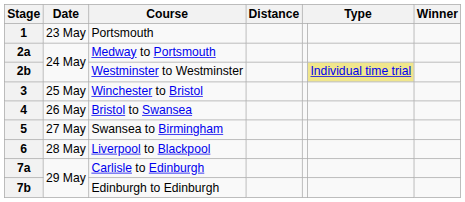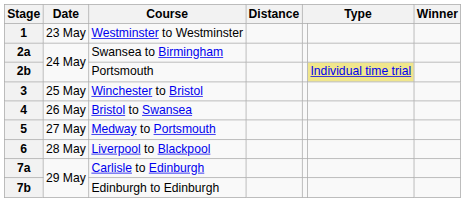(122, 33) Portsmouth -> (167, 33) Westminster to Westminster
(154, 52) Medway to Portsmouth -> (157, 52) Swansea to Birmingham
(167, 71) Westminster to Westminster -> (122, 71) Portsmouth
(157, 129) Swansea to Birmingham -> (154, 129) Medway to Portsmouth
